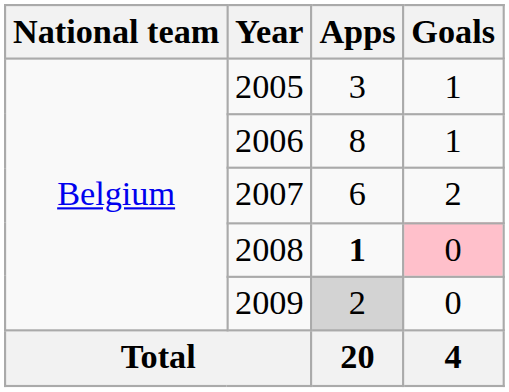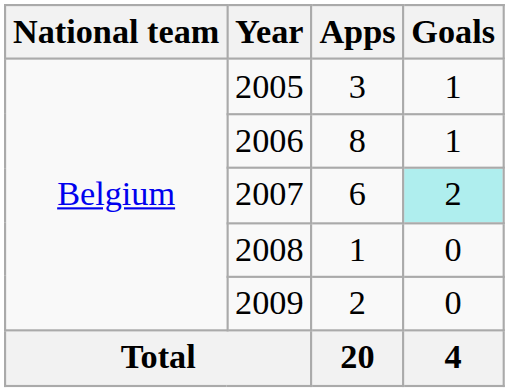(453, 194) no background -> (453, 194) paleturquoise background
(357, 248) bold -> (357, 248) normal
(453, 248) pink background -> (453, 248) no background
(357, 303) lightgrey background -> (357, 303) no background
